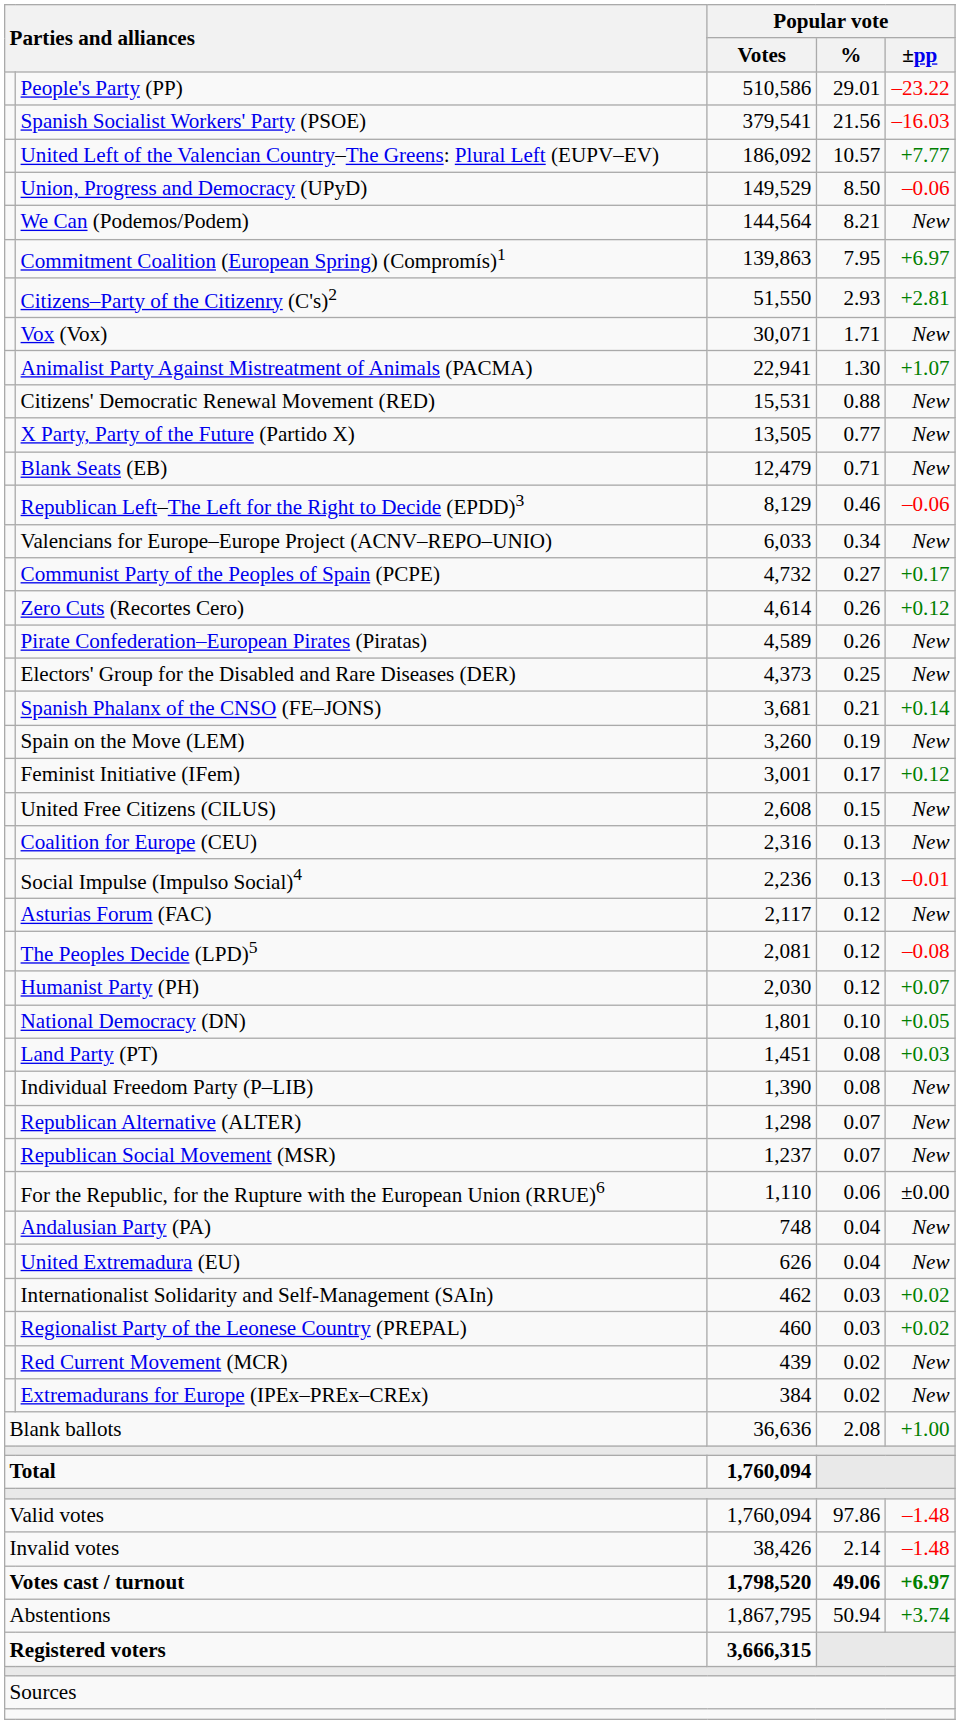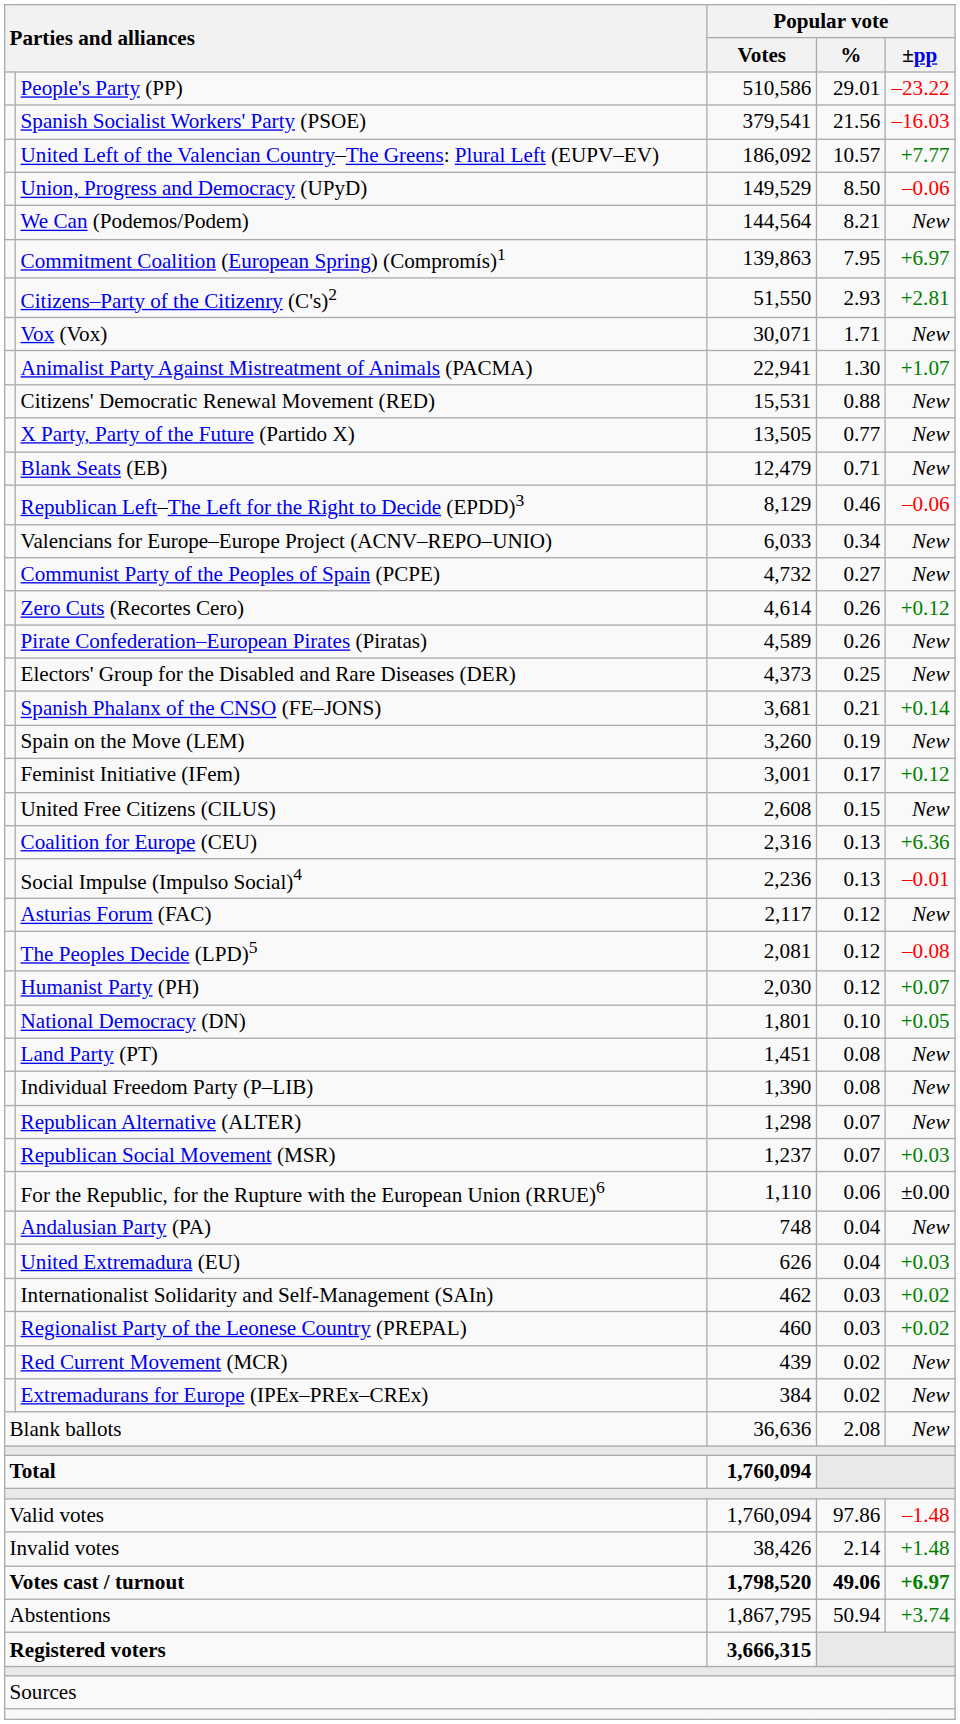(925, 574) +0.17 -> (931, 574) New
(931, 842) New -> (925, 842) +6.36
(925, 1054) +0.03 -> (931, 1054) New
(931, 1155) New -> (925, 1155) +0.03
(931, 1261) New -> (925, 1261) +0.03
(925, 1428) +1.00 -> (931, 1428) New
(926, 1548) –1.48 -> (925, 1548) +1.48
